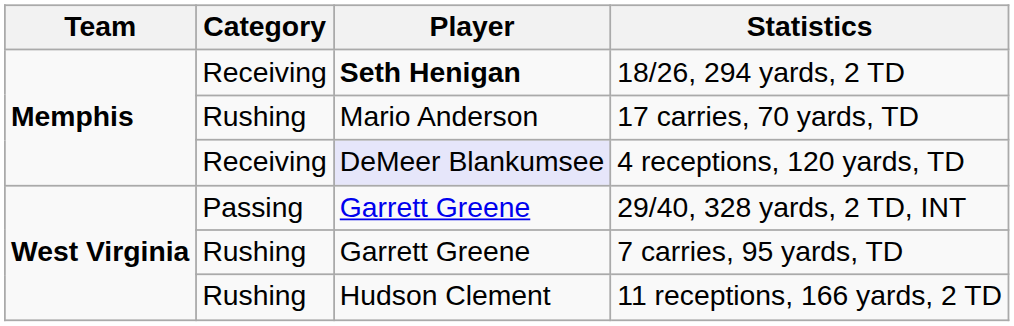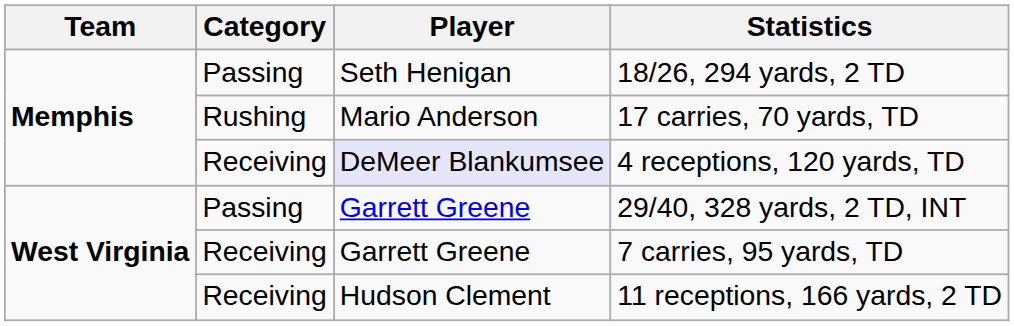(265, 72) Receiving -> (253, 72) Passing
(430, 72) bold -> (426, 72) normal
(254, 251) Rushing -> (265, 251) Receiving
(254, 296) Rushing -> (265, 296) Receiving
